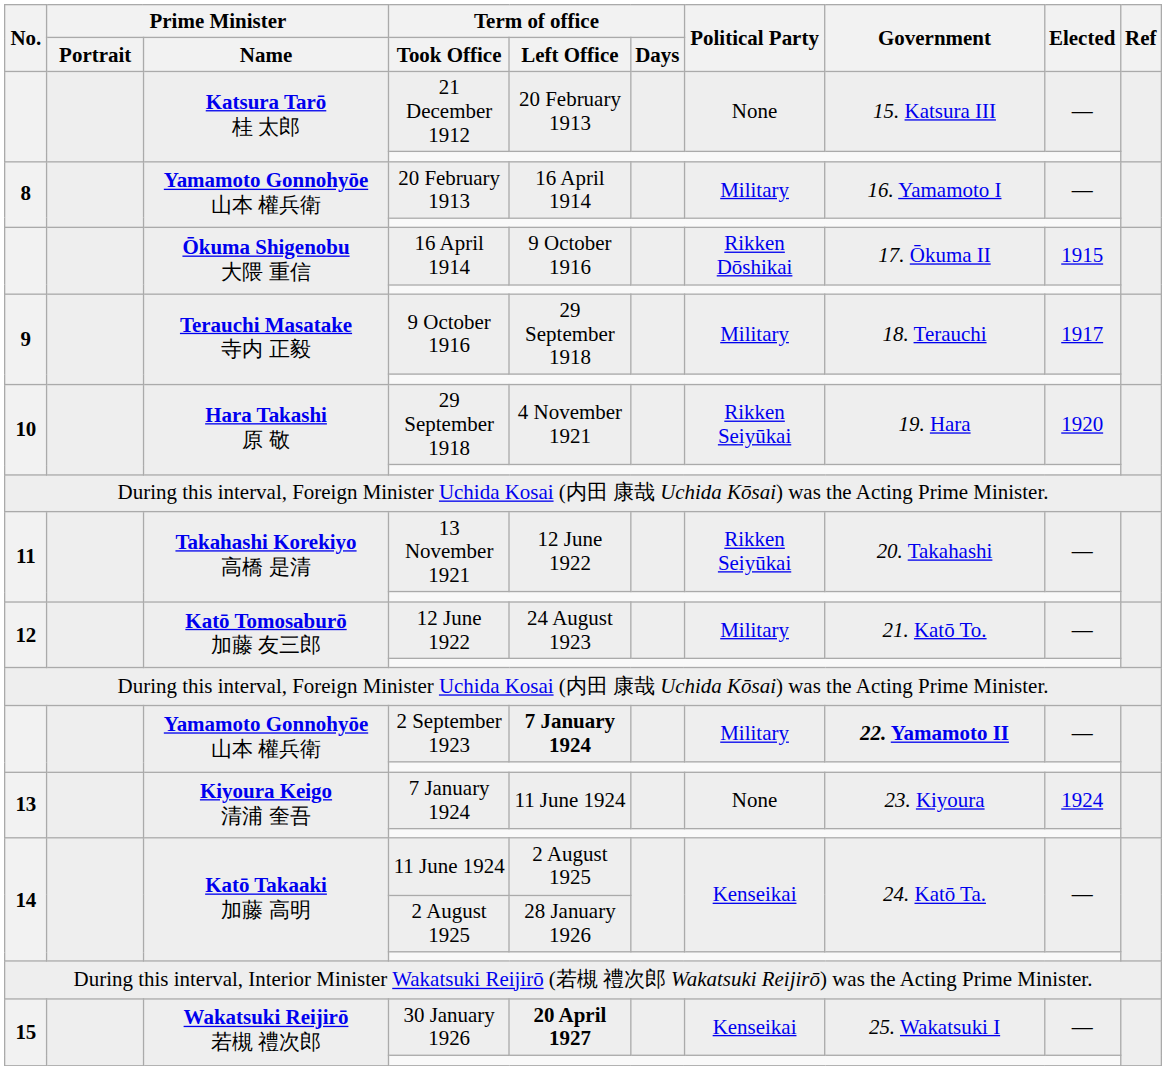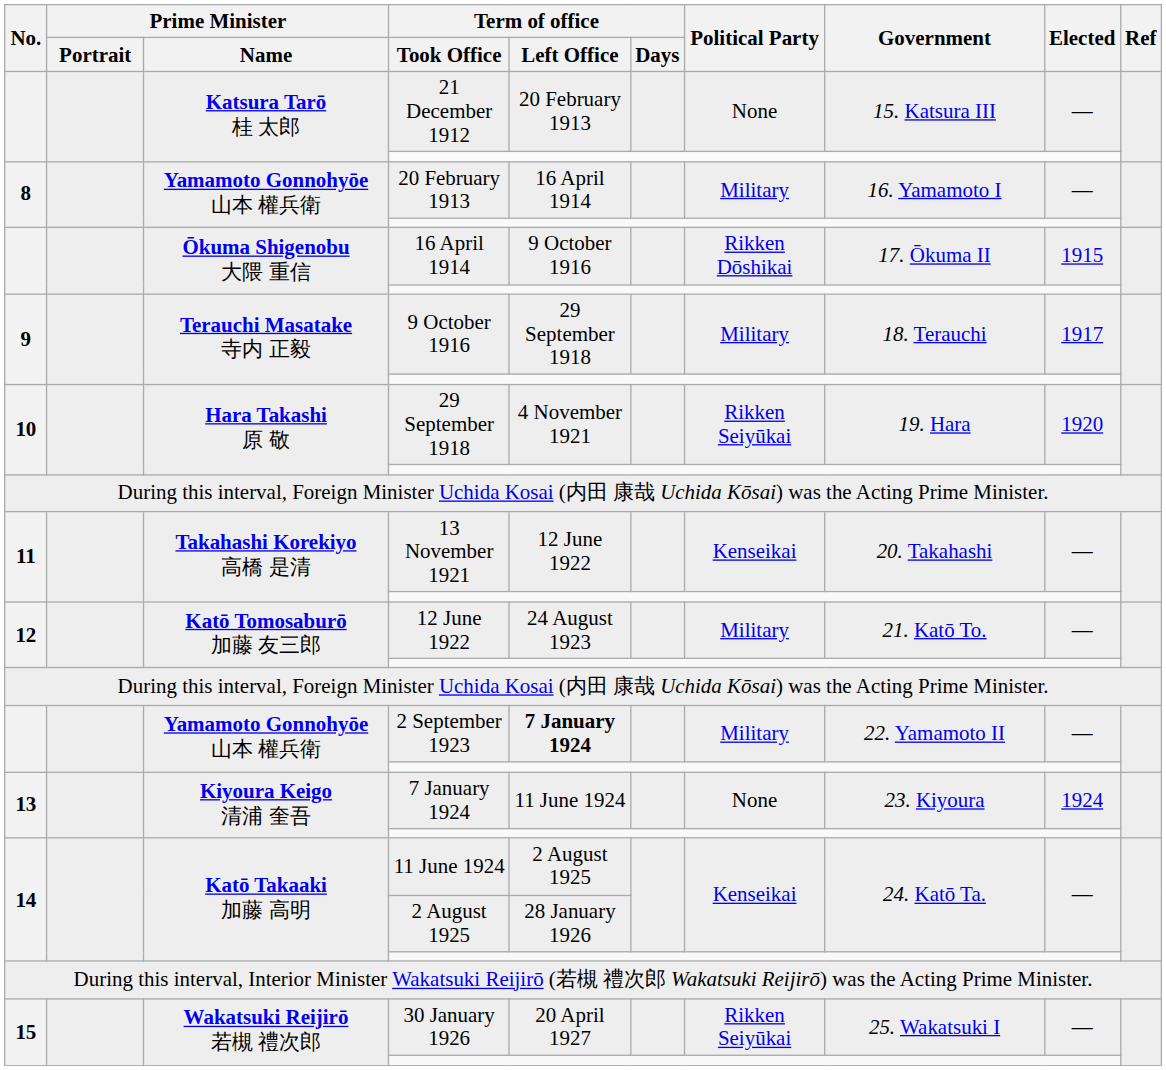(755, 551) Rikken Seiyūkai -> (755, 551) Kenseikai
(935, 733) bold -> (935, 733) normal
(570, 1026) bold -> (570, 1026) normal
(755, 1026) Kenseikai -> (755, 1026) Rikken Seiyūkai
